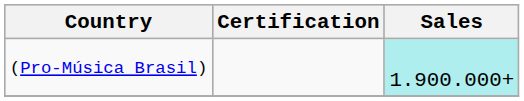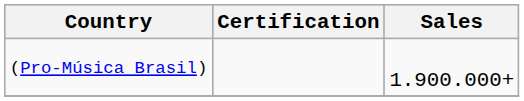(452, 80) paleturquoise background -> (452, 80) no background
